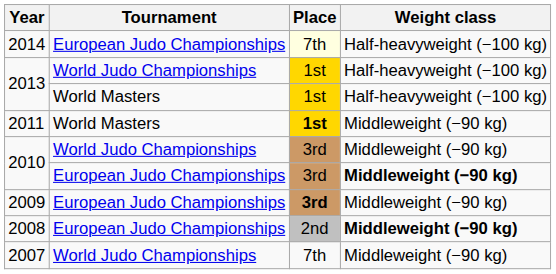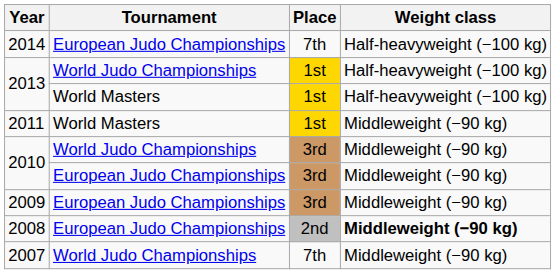(315, 44) lightyellow background -> (315, 44) no background
(315, 123) bold -> (315, 123) normal
(431, 176) bold -> (426, 176) normal
(315, 202) bold -> (315, 202) normal
